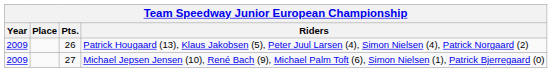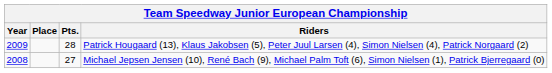(70, 46) 26 -> (70, 46) 28
(17, 61) 2009 -> (17, 61) 2008
